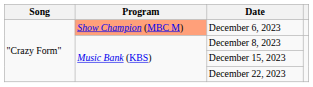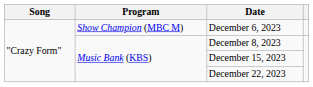(130, 27) lightsalmon background -> (130, 27) no background
